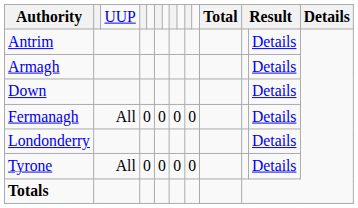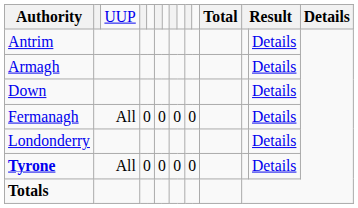(30, 166) normal -> (32, 166) bold
